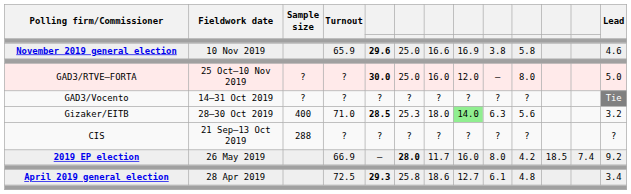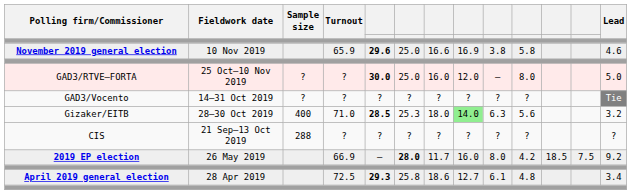(586, 158) 7.4 -> (586, 158) 7.5
